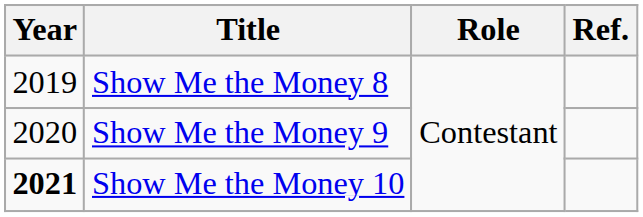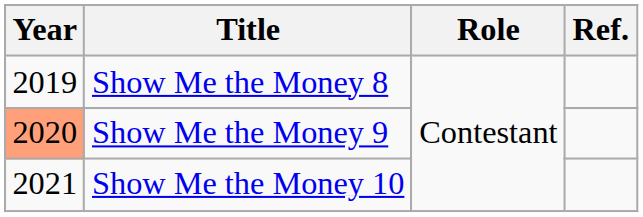(45, 132) no background -> (45, 132) lightsalmon background
(45, 183) bold -> (45, 183) normal
